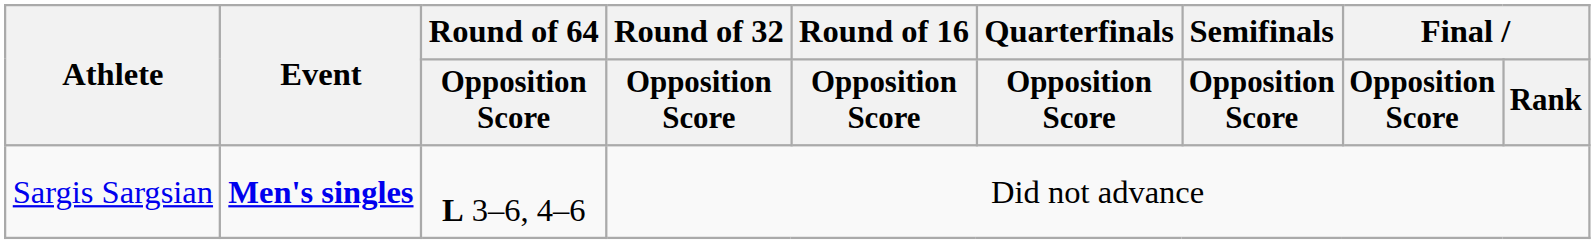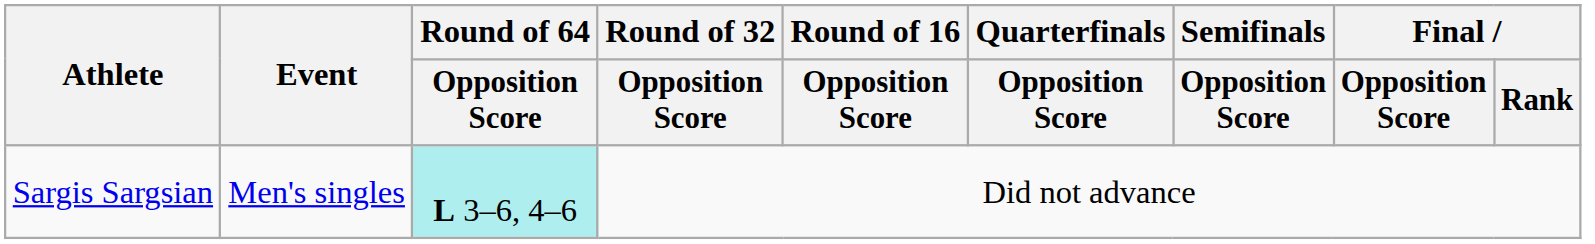(321, 191) bold -> (317, 191) normal
(514, 210) no background -> (505, 210) paleturquoise background
